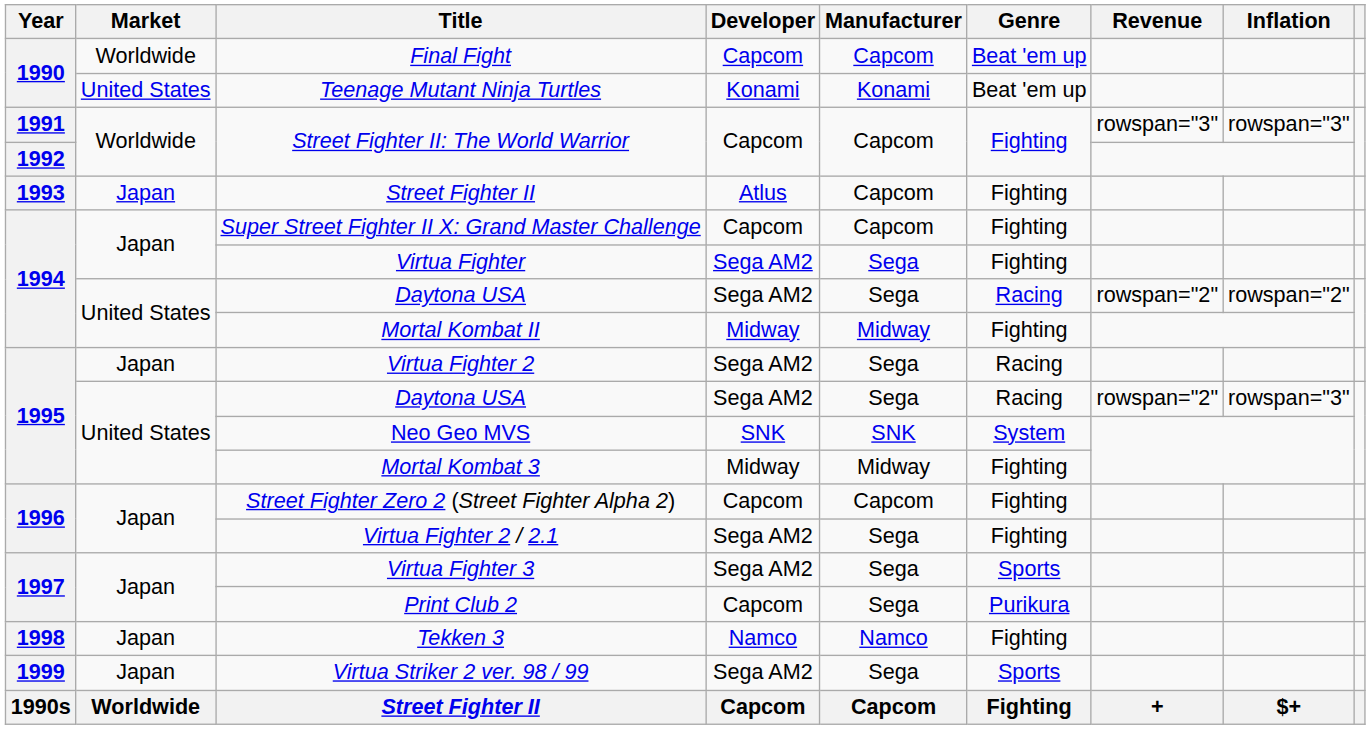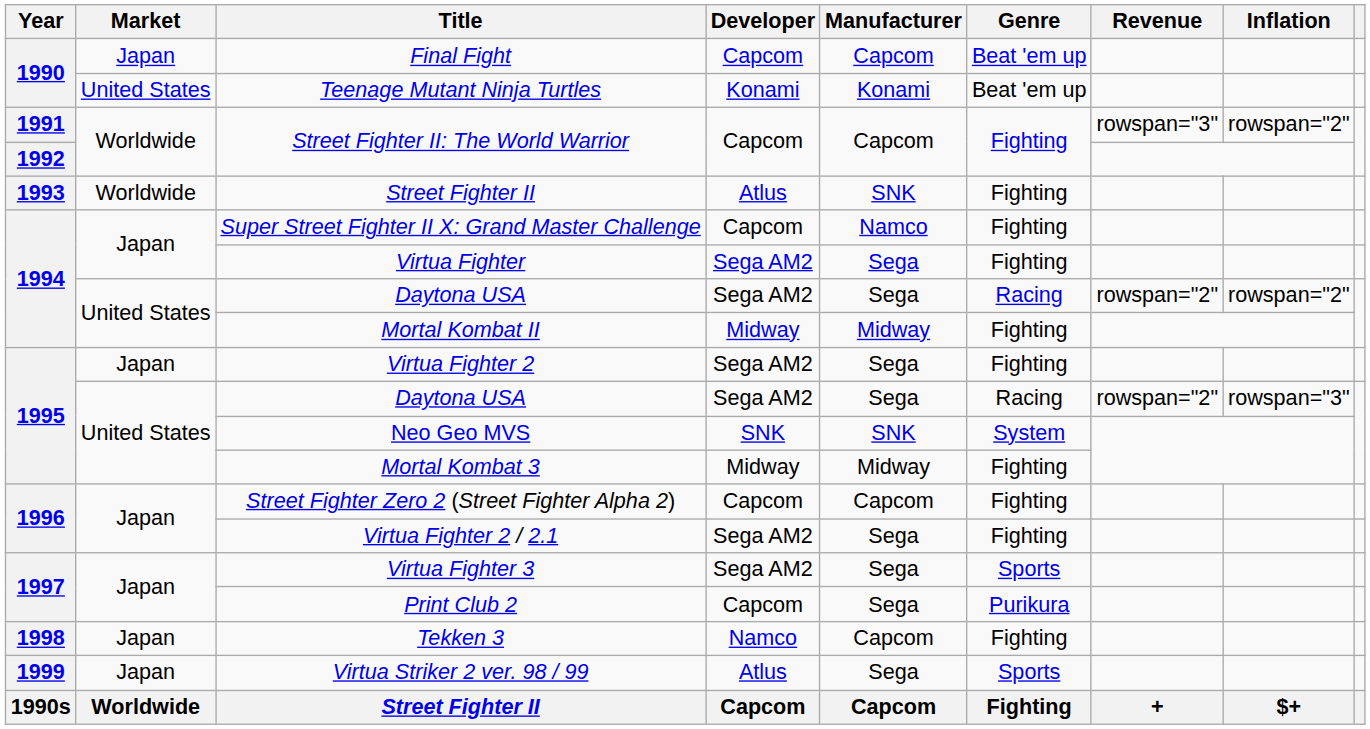(146, 55) Worldwide -> (146, 55) Japan
(1289, 124) rowspan="3" -> (1289, 124) rowspan="2"
(146, 192) Japan -> (146, 192) Worldwide
(894, 192) Capcom -> (894, 192) SNK
(894, 227) Capcom -> (894, 227) Namco
(1029, 364) Racing -> (1029, 364) Fighting
(894, 638) Namco -> (894, 638) Capcom
(763, 672) Sega AM2 -> (763, 672) Atlus
